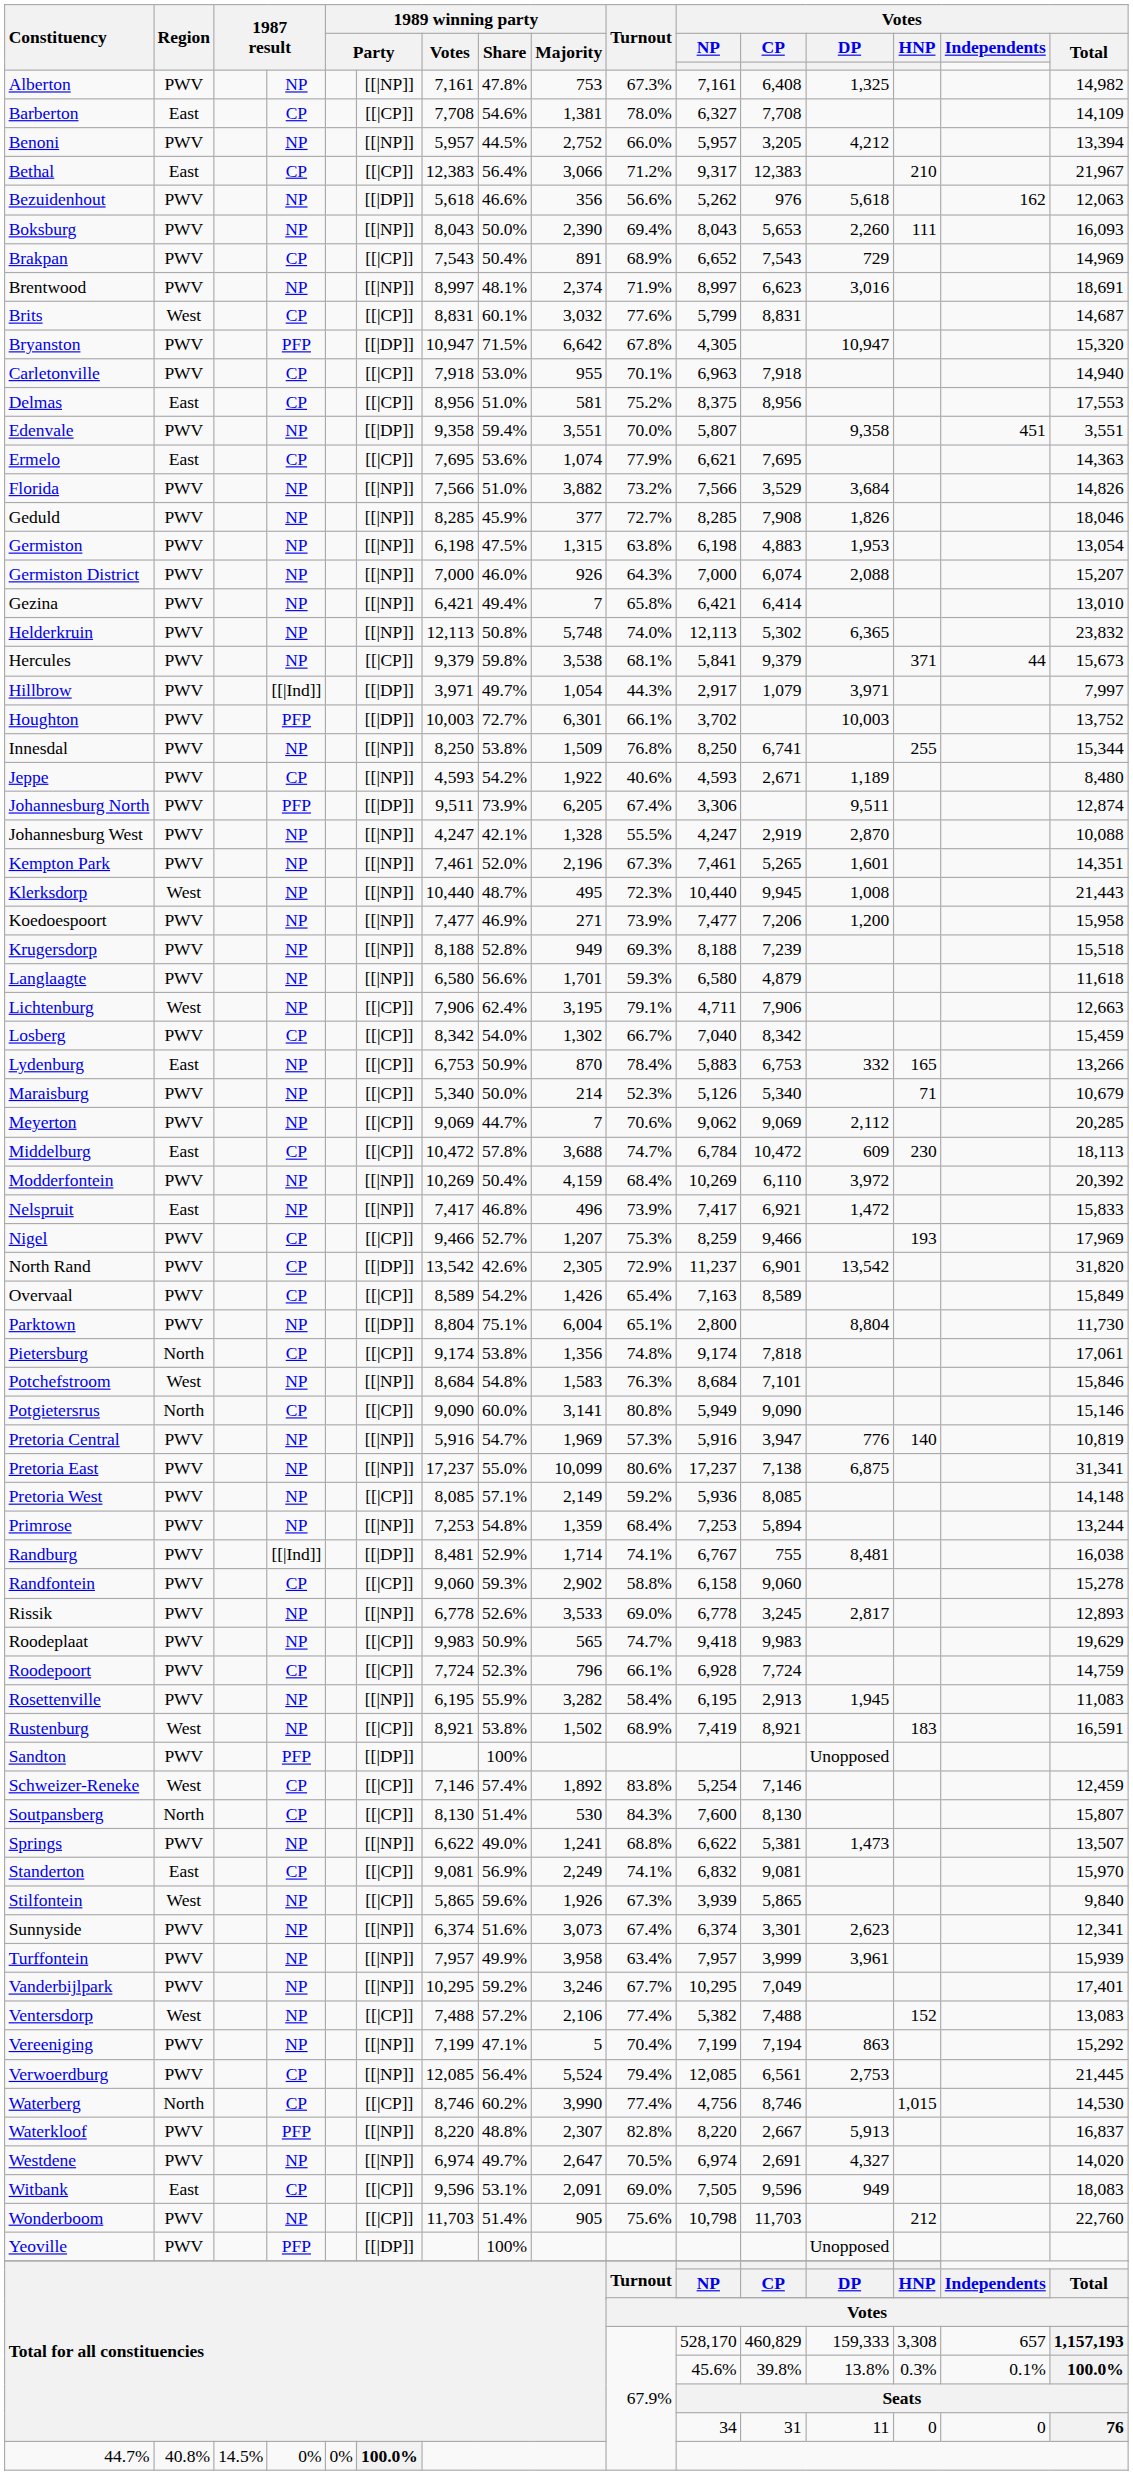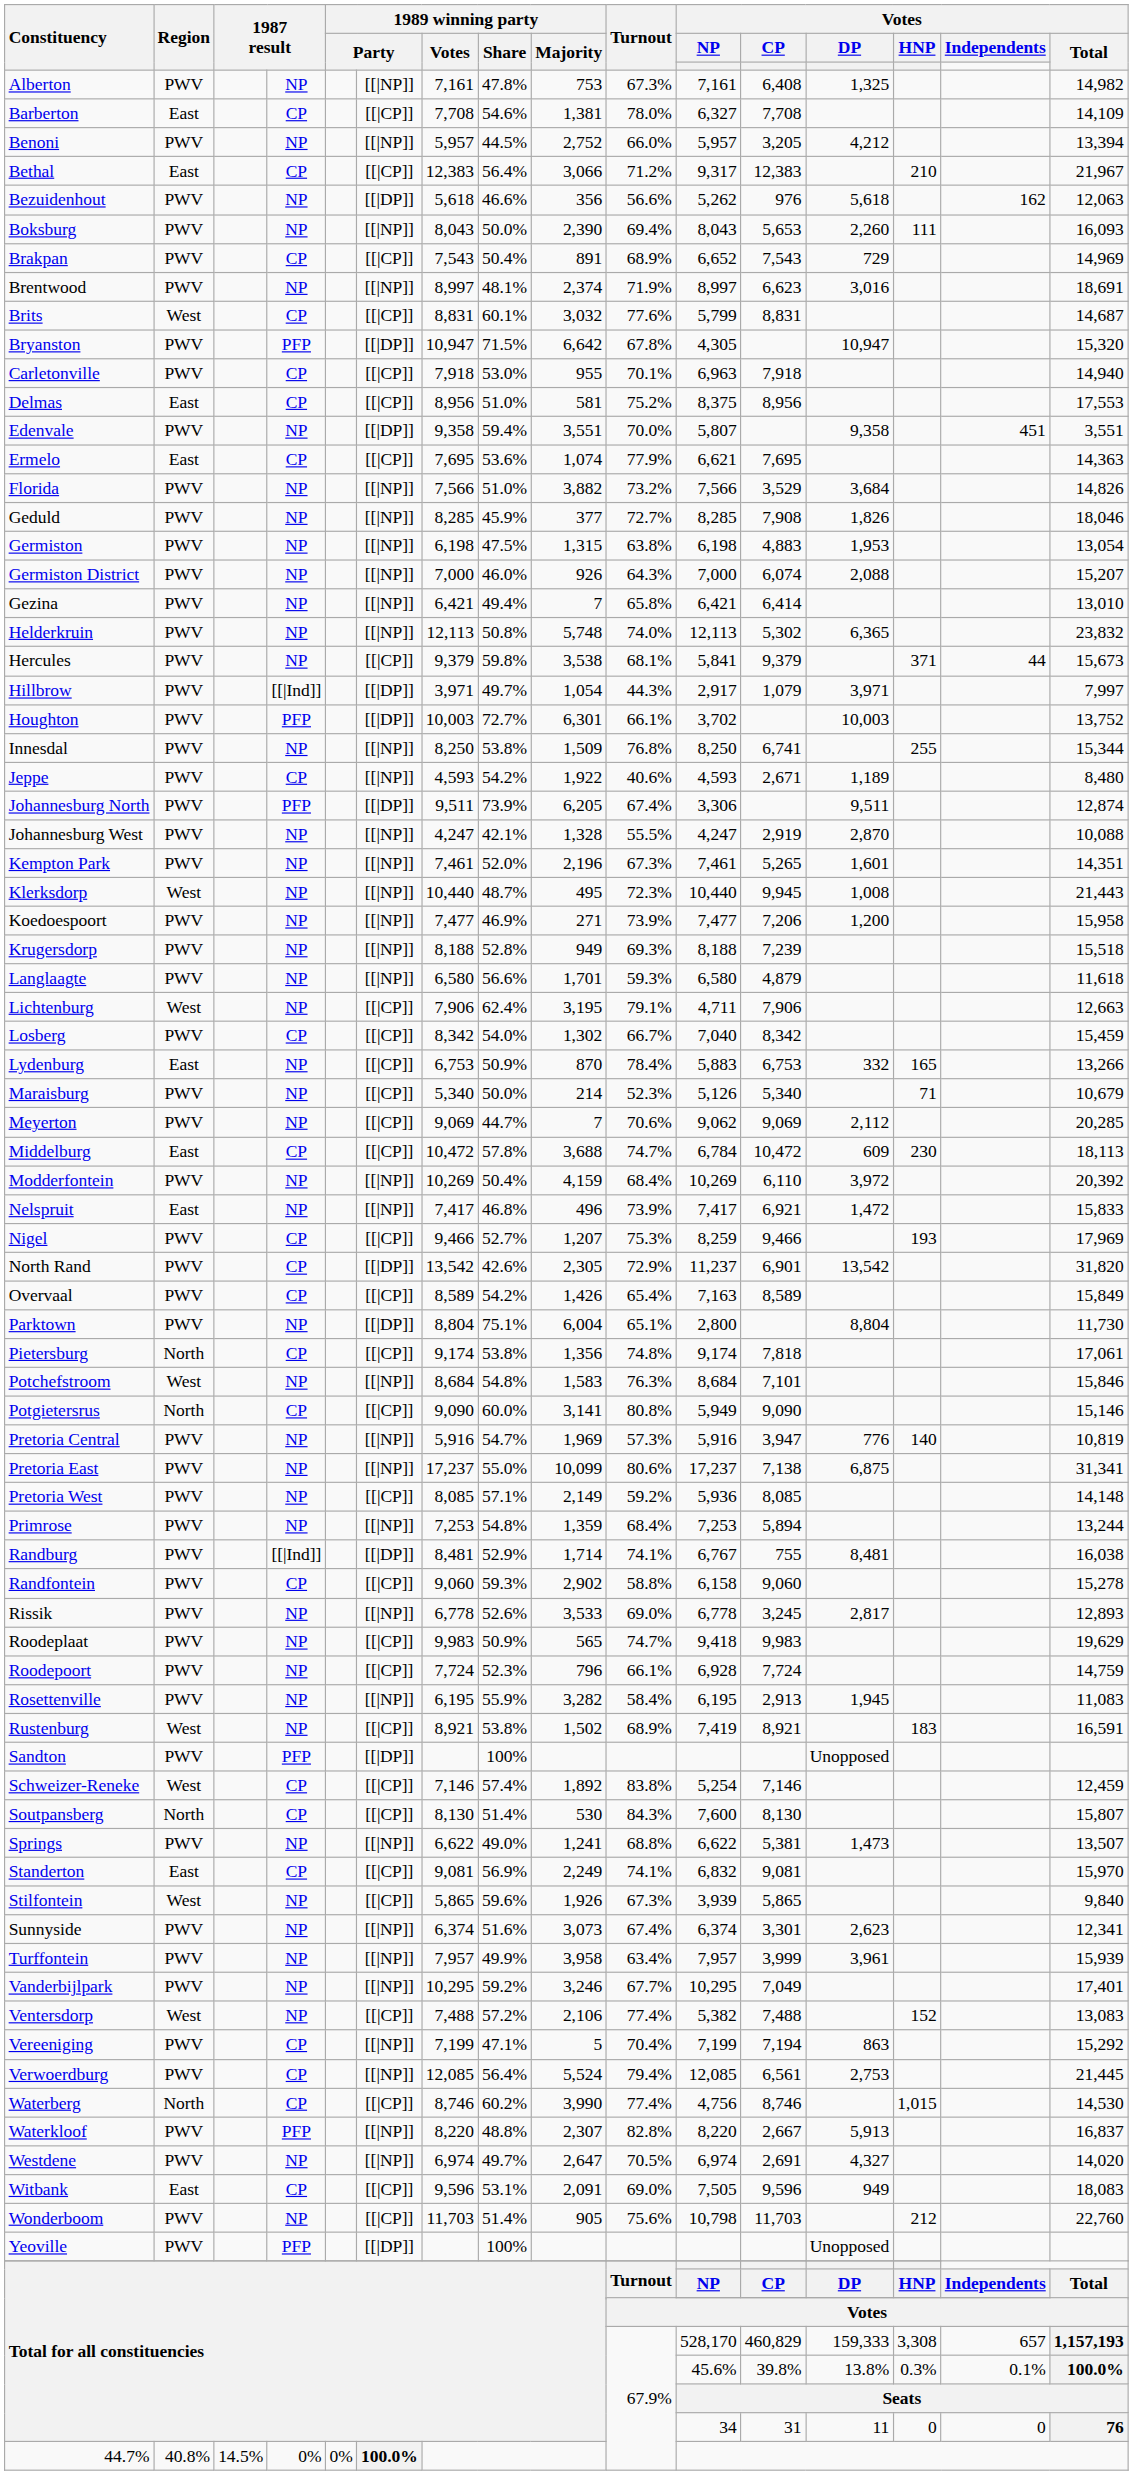(296, 1670) CP -> (296, 1670) NP
(296, 2044) NP -> (296, 2044) CP
